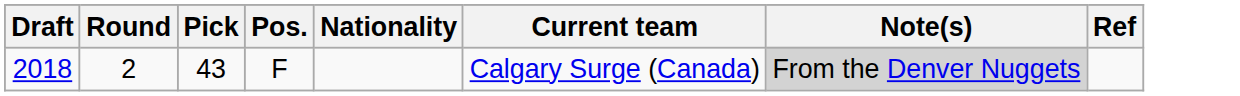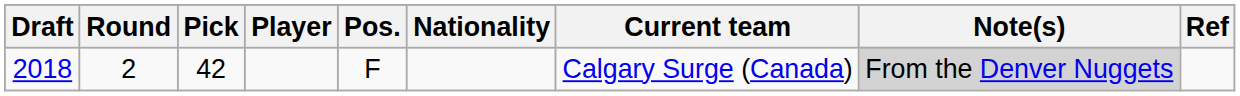+ column: (291, 26)
(211, 69) 43 -> (211, 69) 42
